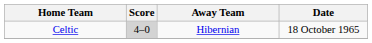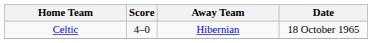(142, 30) lightgrey background -> (142, 30) no background
